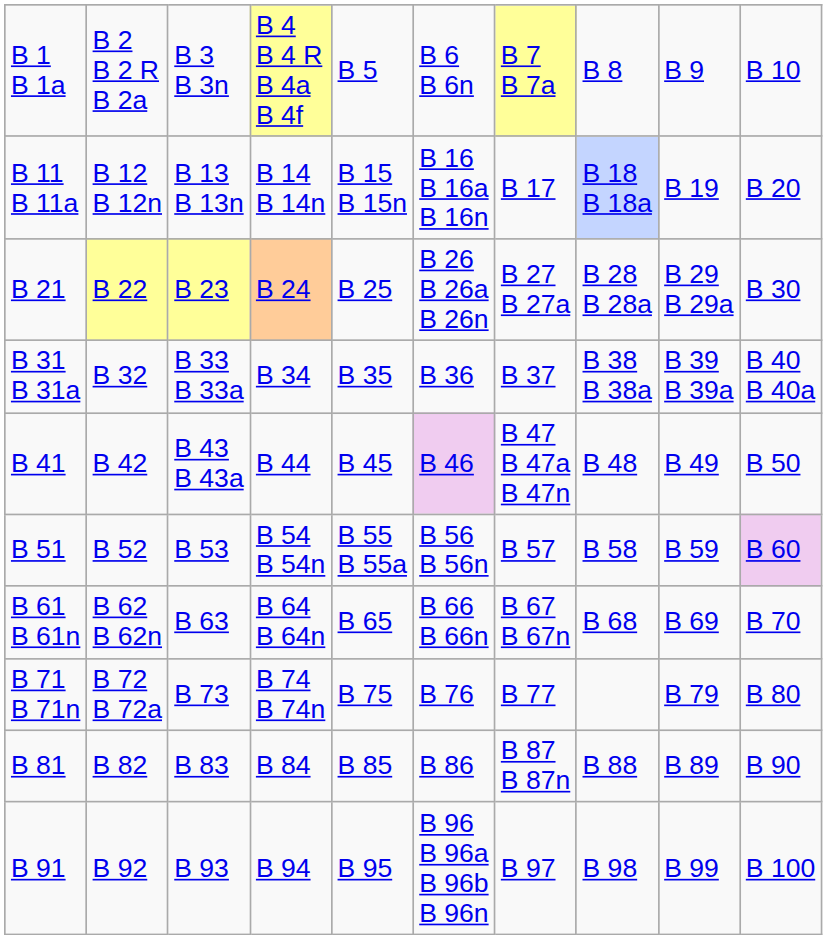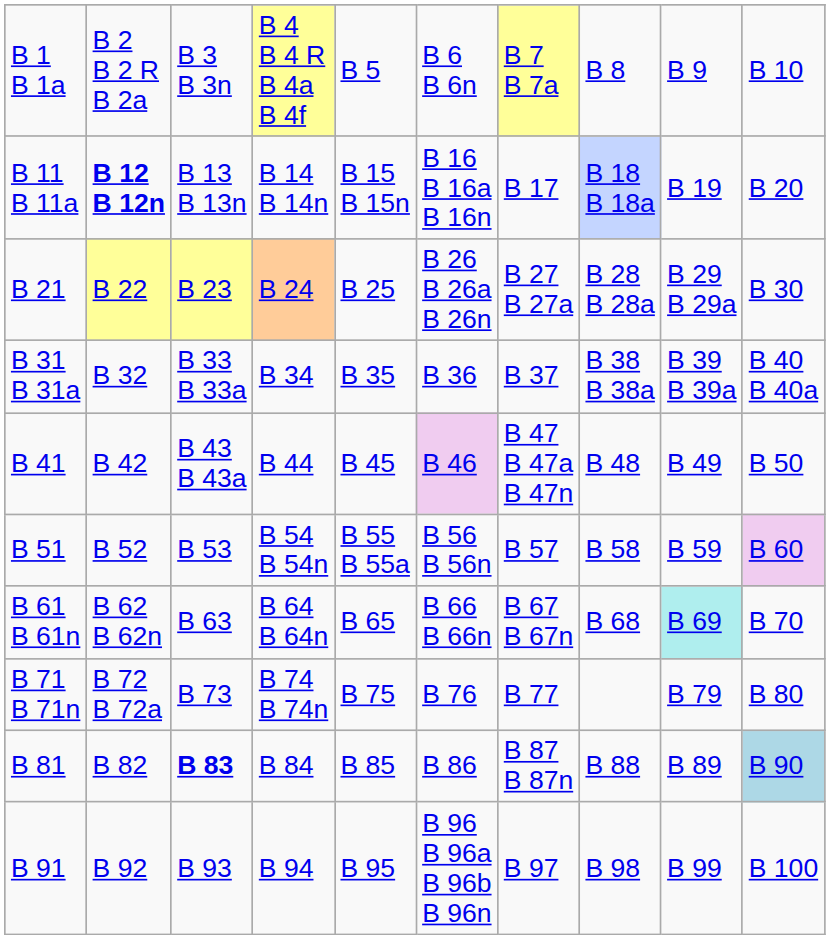(127, 187) normal -> (129, 187) bold
(691, 621) no background -> (694, 621) paleturquoise background
(202, 765) normal -> (205, 765) bold
(773, 765) no background -> (776, 765) lightblue background
